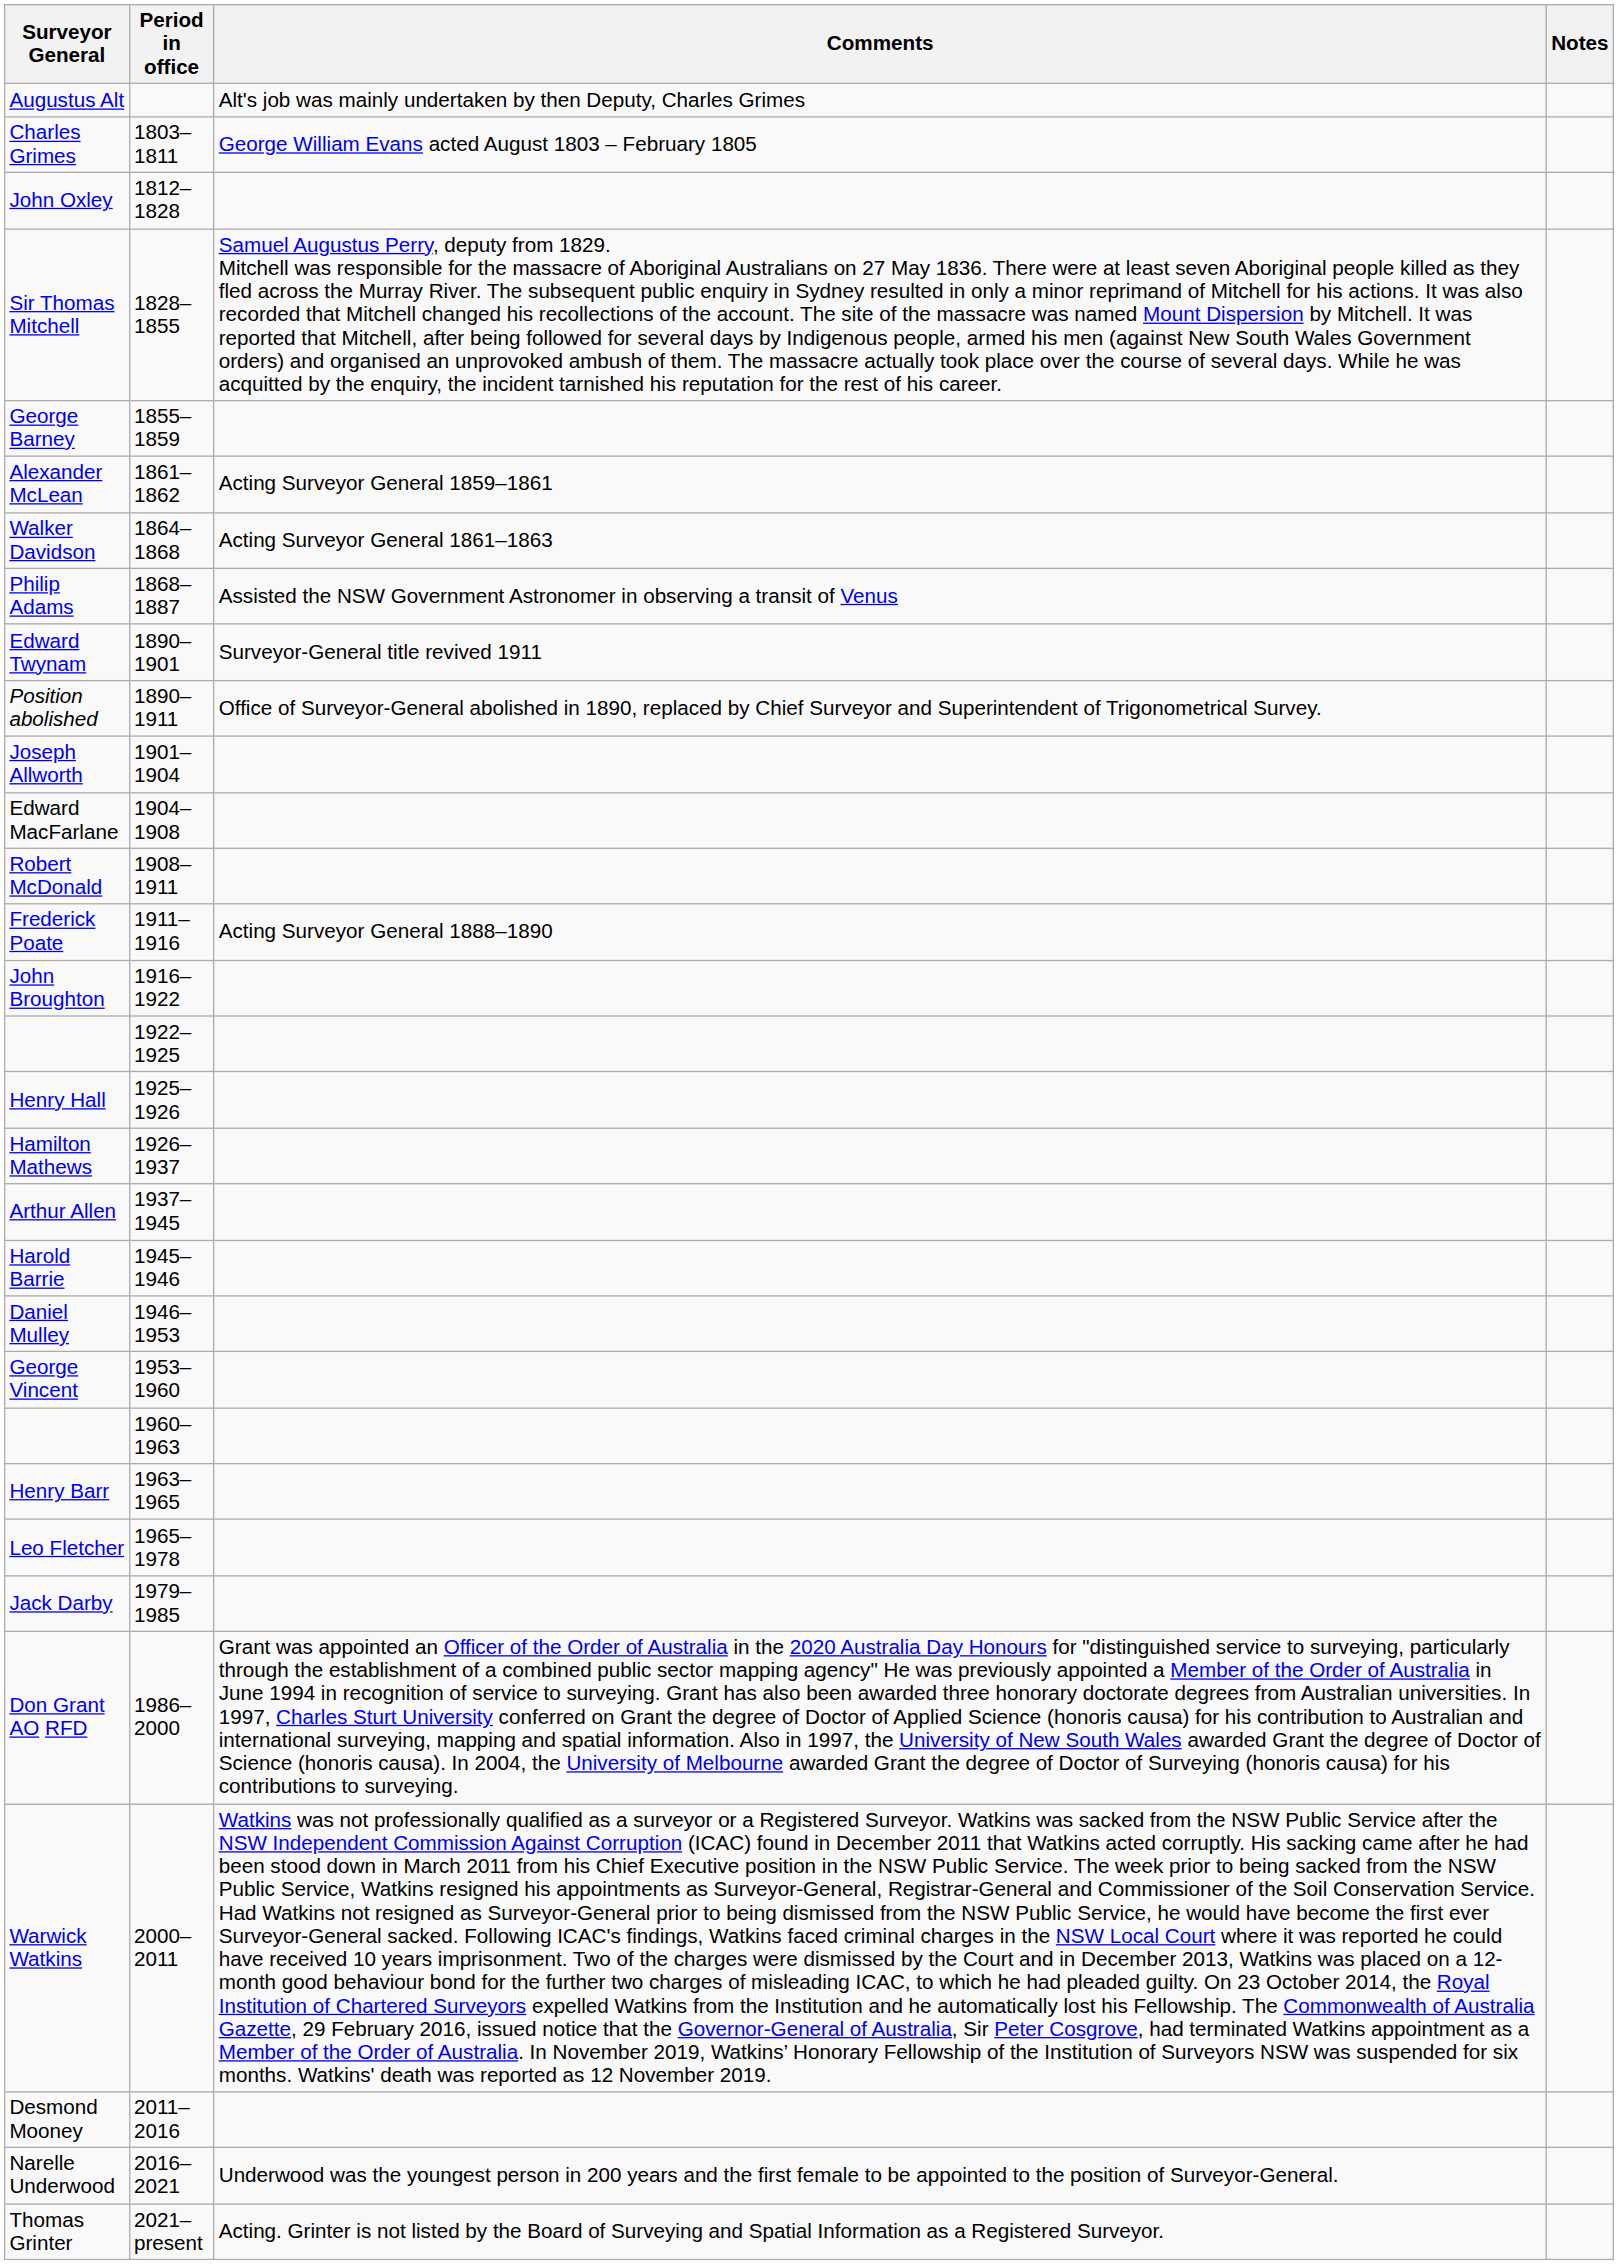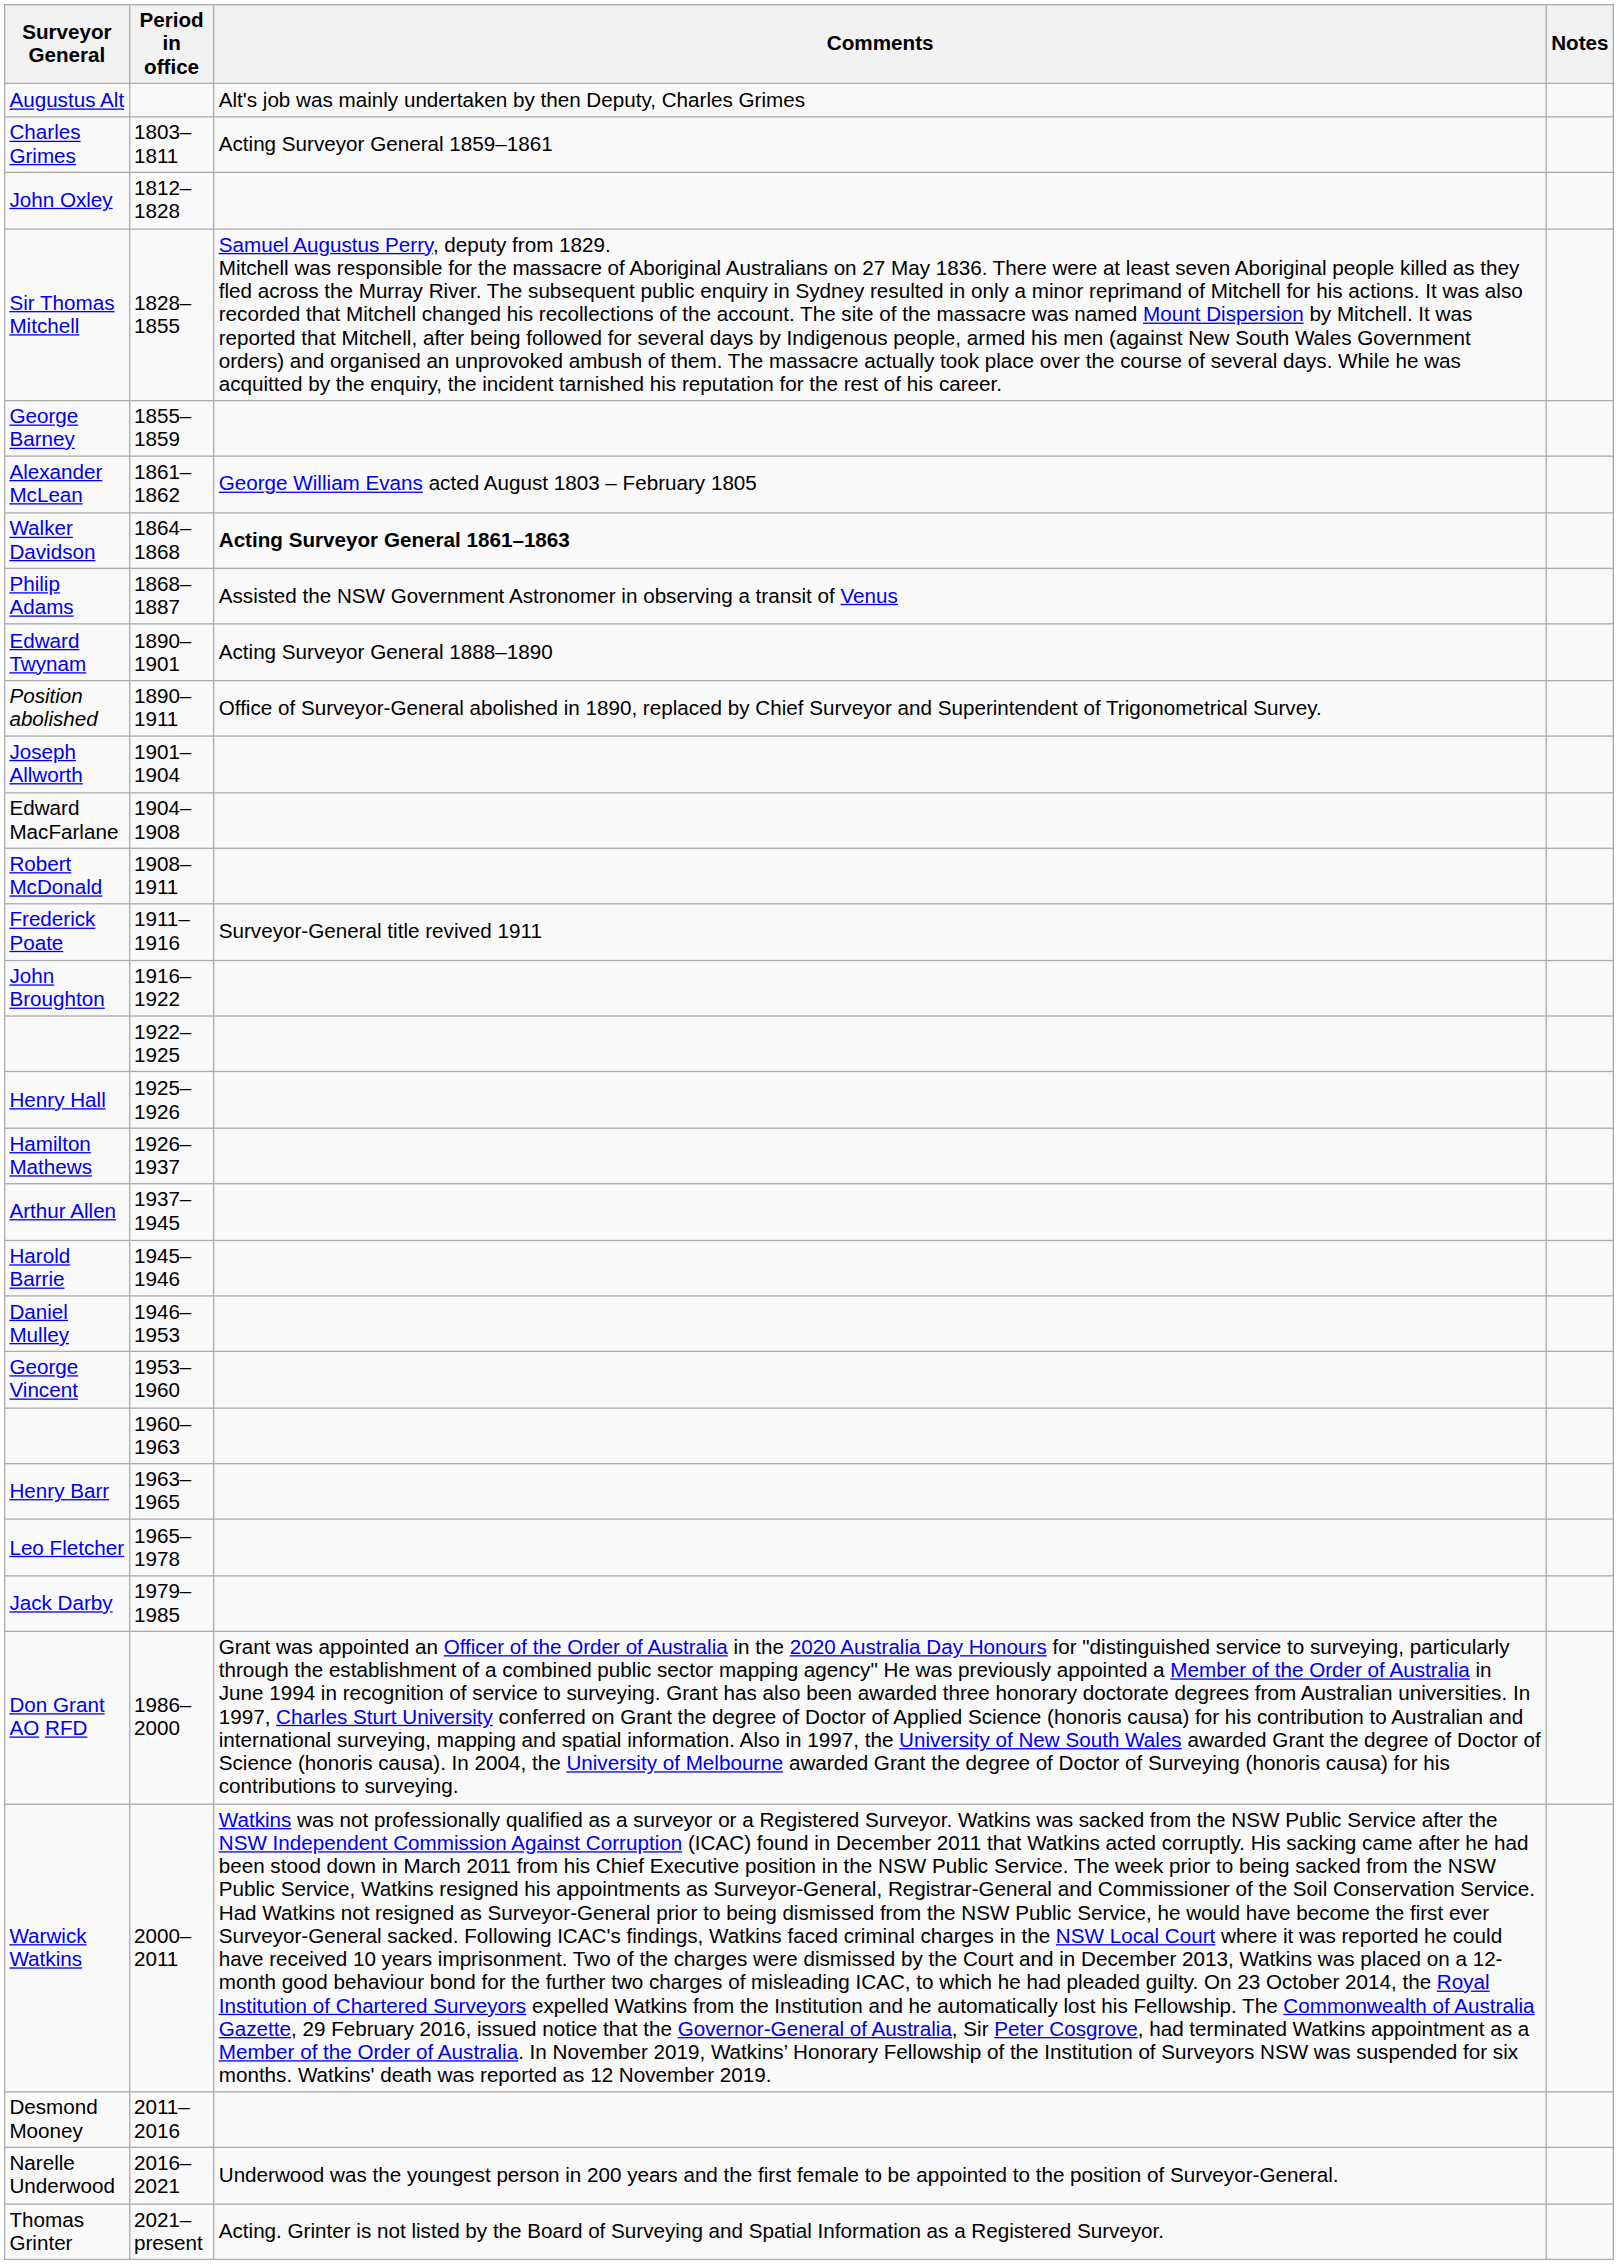(488, 144) George William Evans acted August 1803 – February 1805 -> (386, 144) Acting Surveyor General 1859–1861
(386, 484) Acting Surveyor General 1859–1861 -> (488, 484) George William Evans acted August 1803 – February 1805
(386, 540) normal -> (394, 540) bold
(380, 652) Surveyor-General title revived 1911 -> (386, 652) Acting Surveyor General 1888–1890
(386, 931) Acting Surveyor General 1888–1890 -> (380, 931) Surveyor-General title revived 1911
